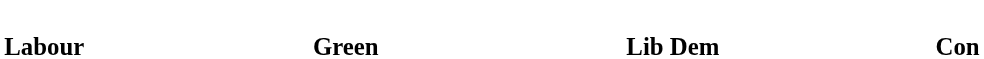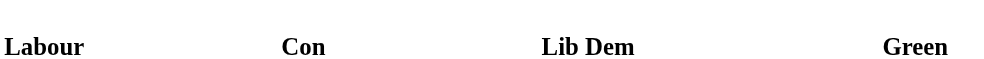columns swapped: (346, 13) <-> (958, 13)
